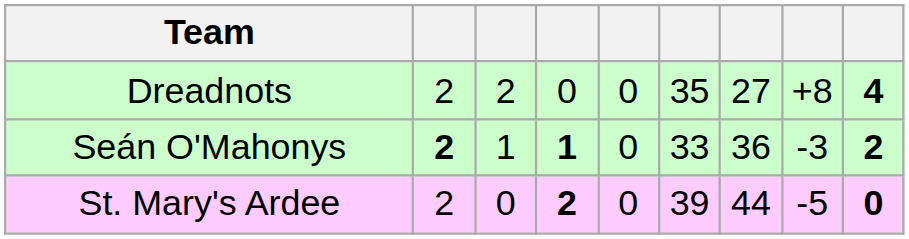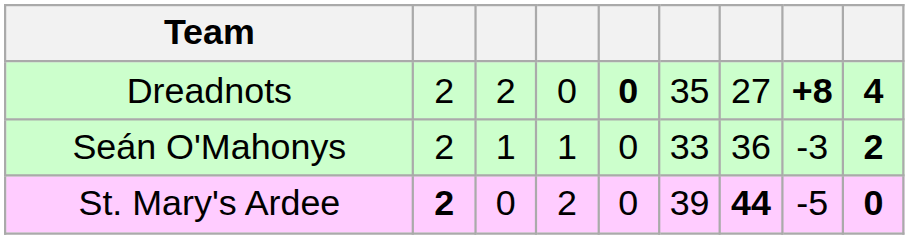(628, 89) normal -> (628, 89) bold
(812, 89) normal -> (812, 89) bold
(444, 146) bold -> (444, 146) normal
(567, 146) bold -> (567, 146) normal
(444, 203) normal -> (444, 203) bold
(567, 203) bold -> (567, 203) normal
(751, 203) normal -> (751, 203) bold
